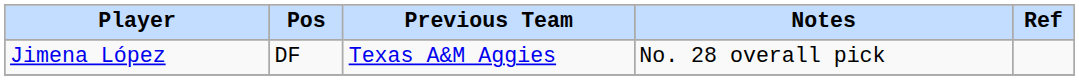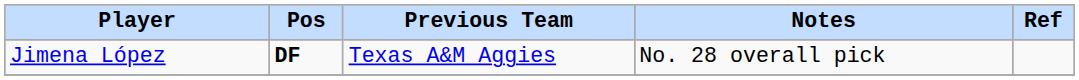(287, 58) normal -> (287, 58) bold
